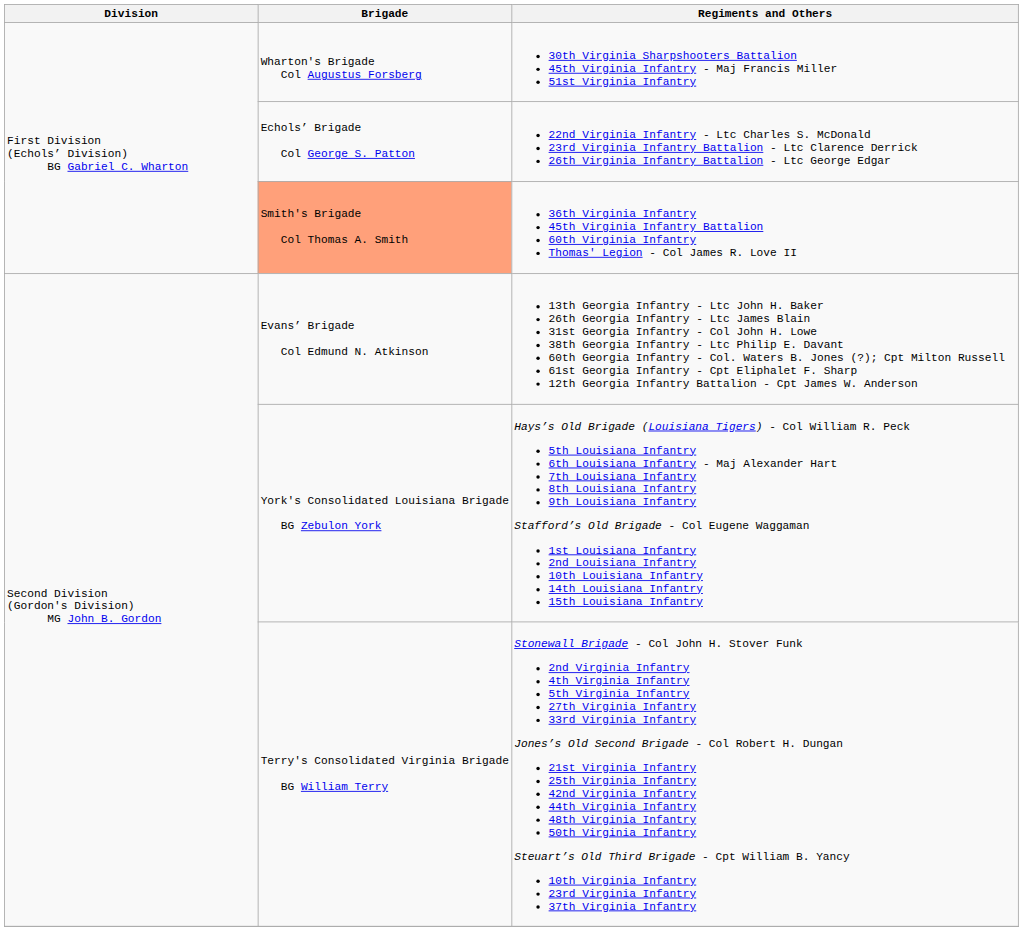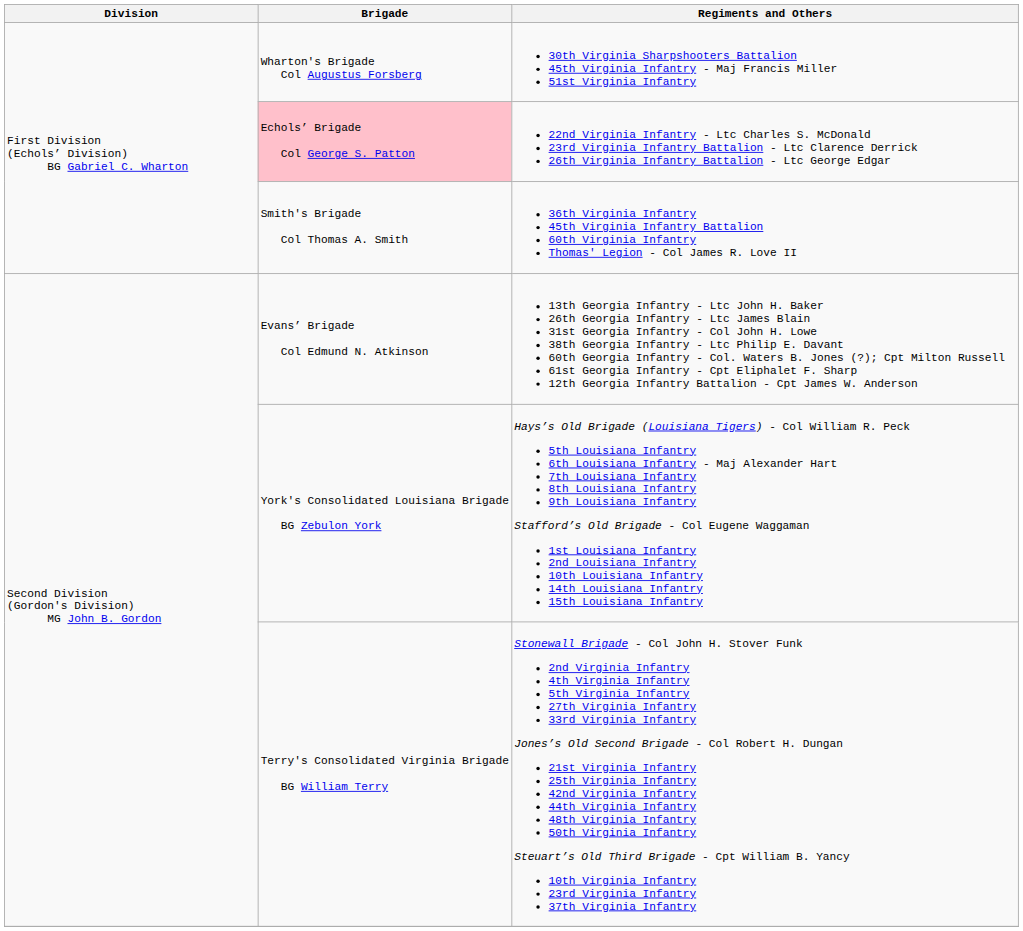(338, 142) no background -> (338, 142) pink background
(334, 227) lightsalmon background -> (334, 227) no background
